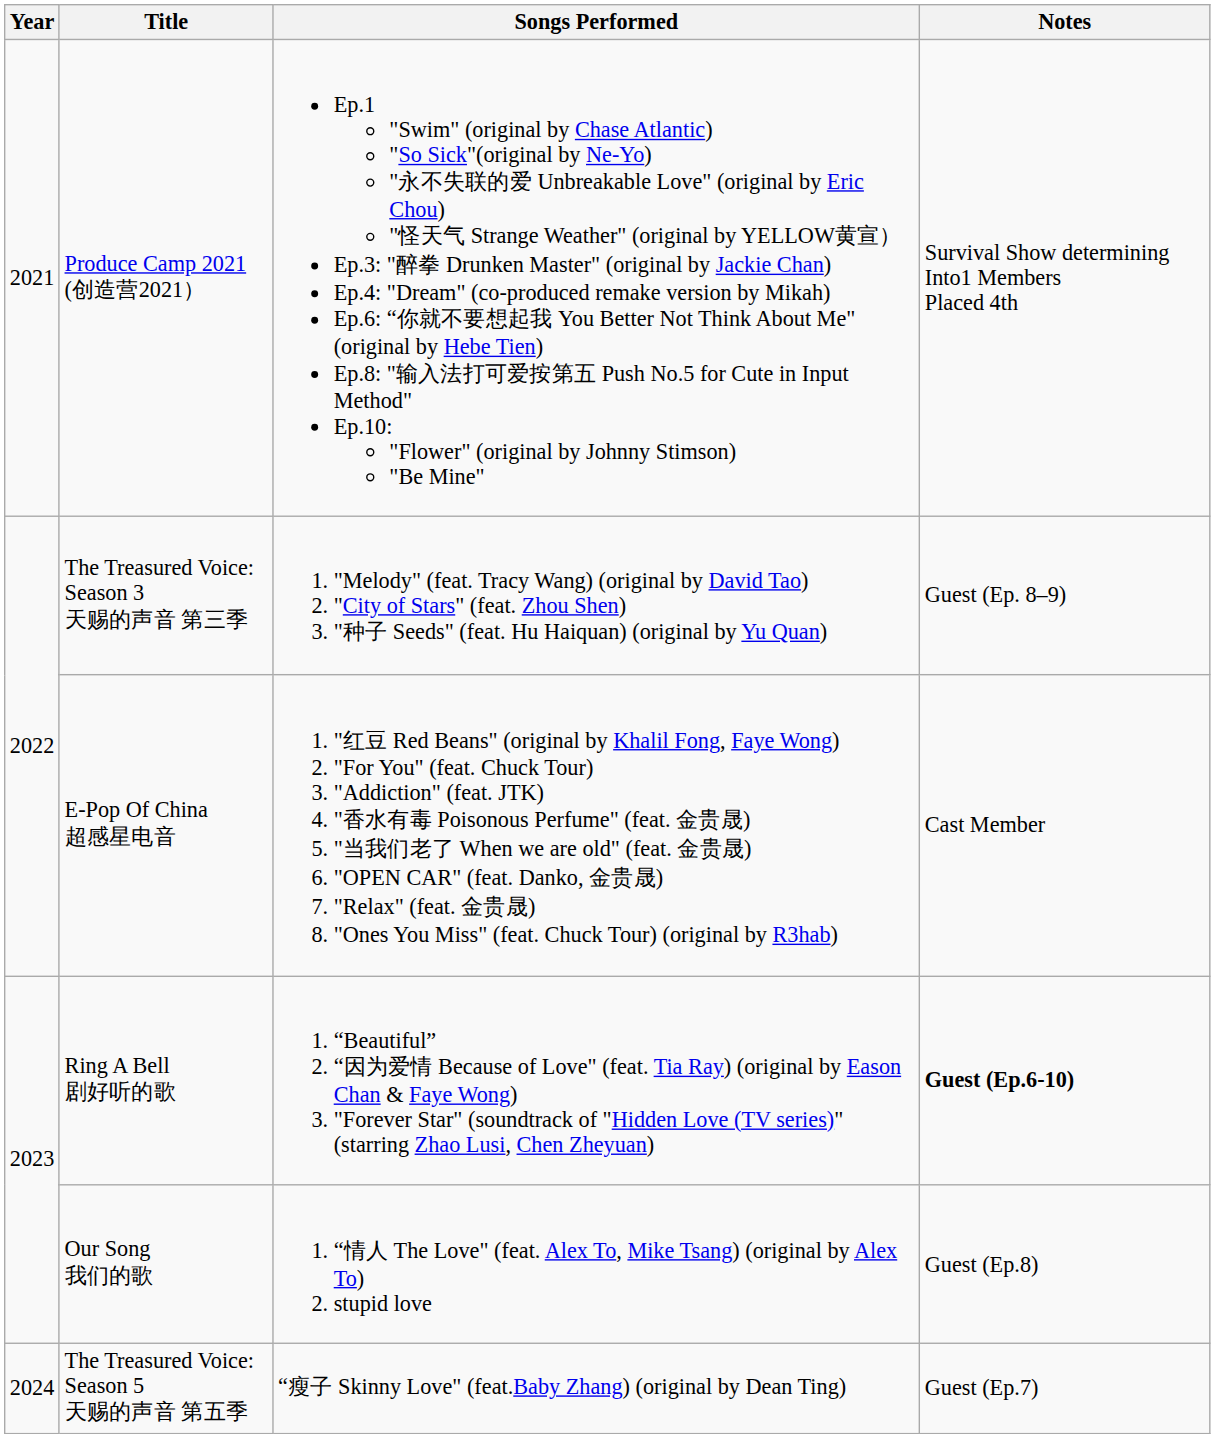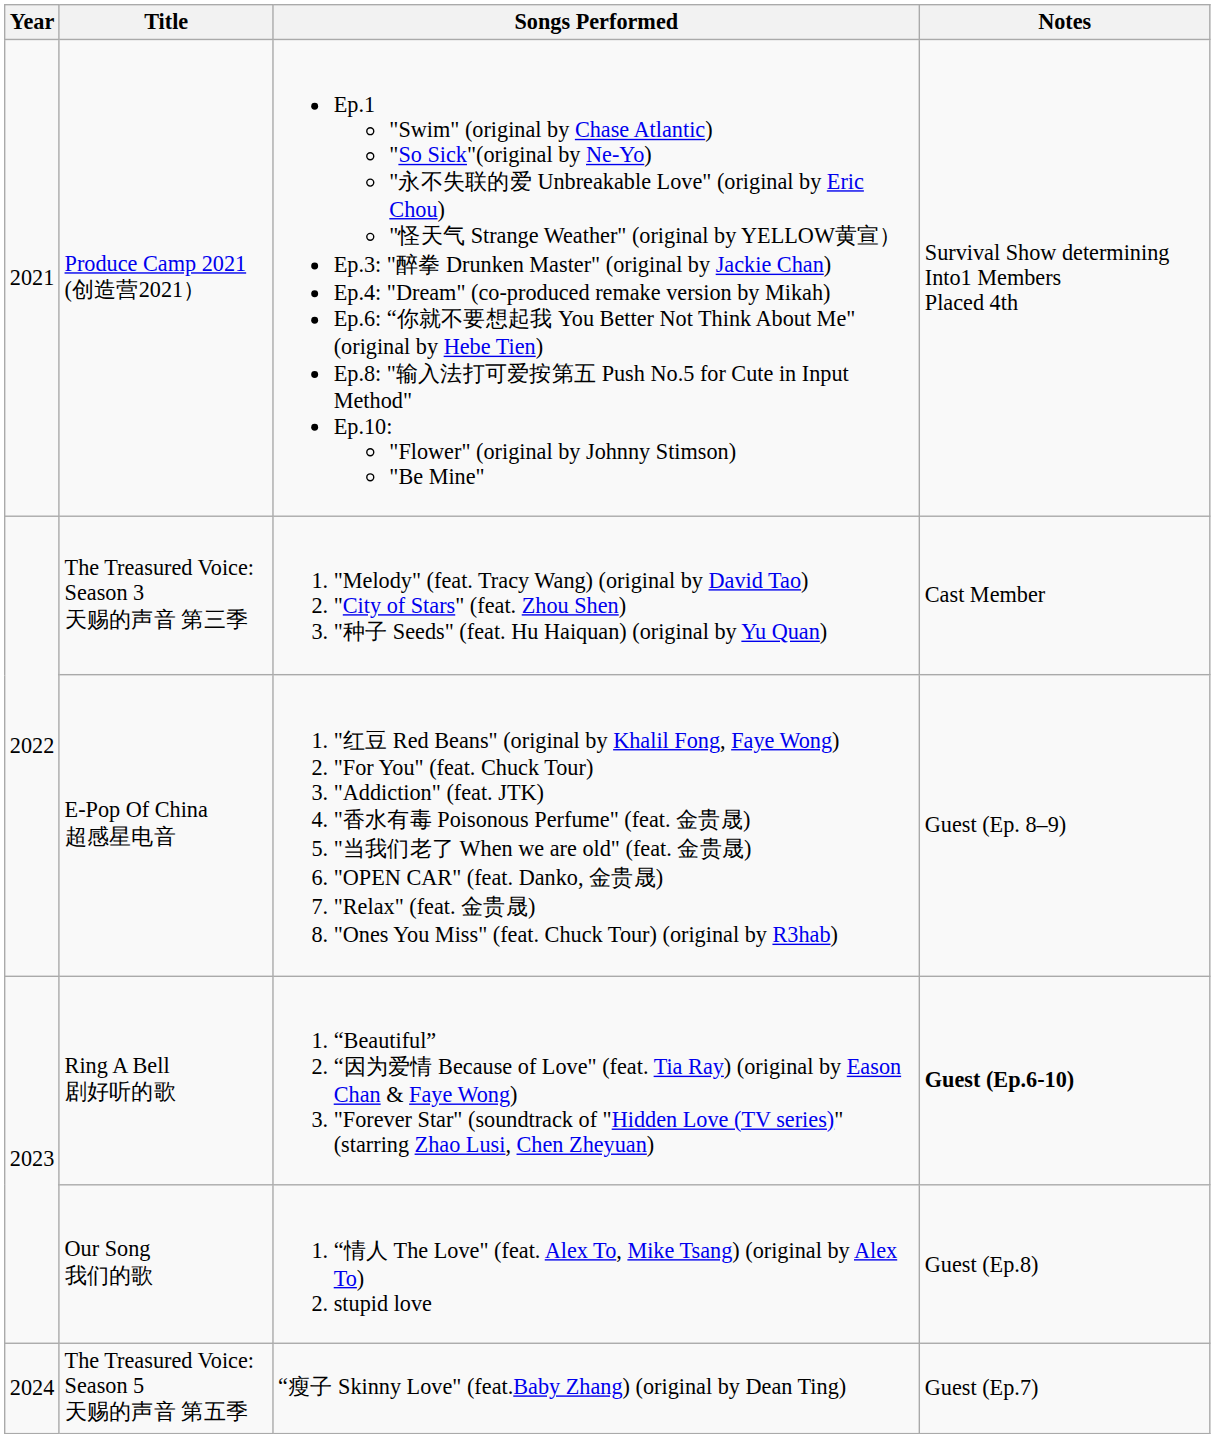(995, 595) Guest (Ep. 8–9) -> (985, 595) Cast Member
(985, 825) Cast Member -> (995, 825) Guest (Ep. 8–9)
